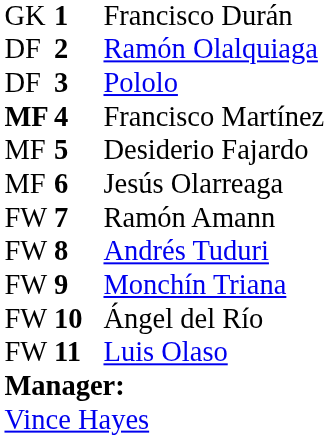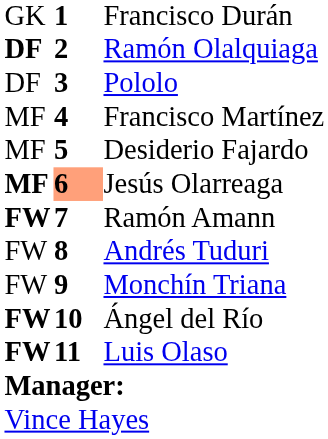(23, 49) normal -> (23, 49) bold
(27, 116) bold -> (25, 116) normal
(25, 183) normal -> (27, 183) bold
(61, 183) no background -> (61, 183) lightsalmon background
(26, 217) normal -> (27, 217) bold
(26, 318) normal -> (27, 318) bold
(26, 351) normal -> (27, 351) bold
